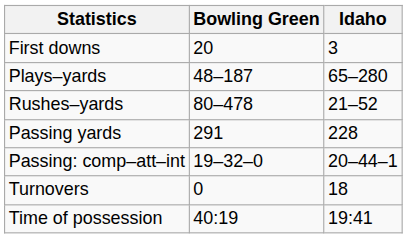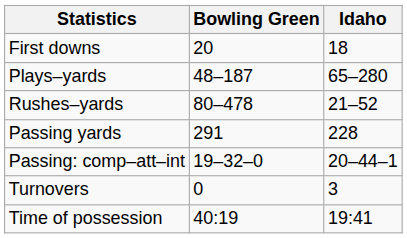(333, 48) 3 -> (338, 48) 18
(338, 190) 18 -> (333, 190) 3
